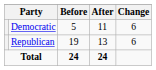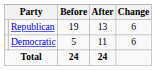rows swapped: (33, 42) <-> (33, 27)
